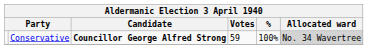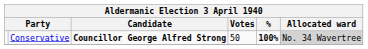(235, 38) 59 -> (235, 38) 50
(268, 38) normal -> (268, 38) bold
